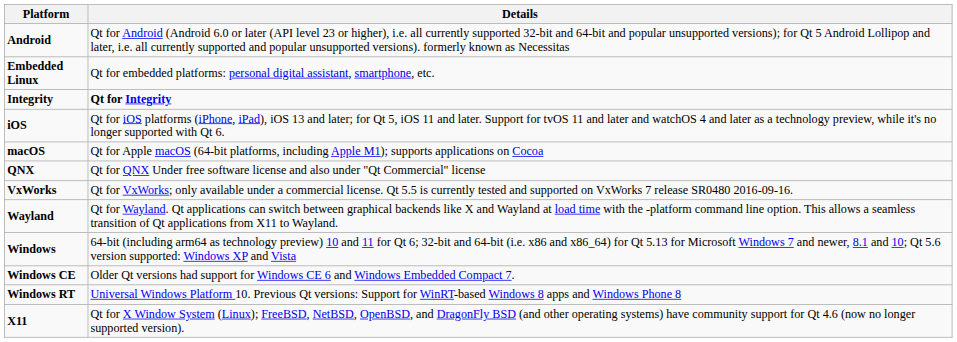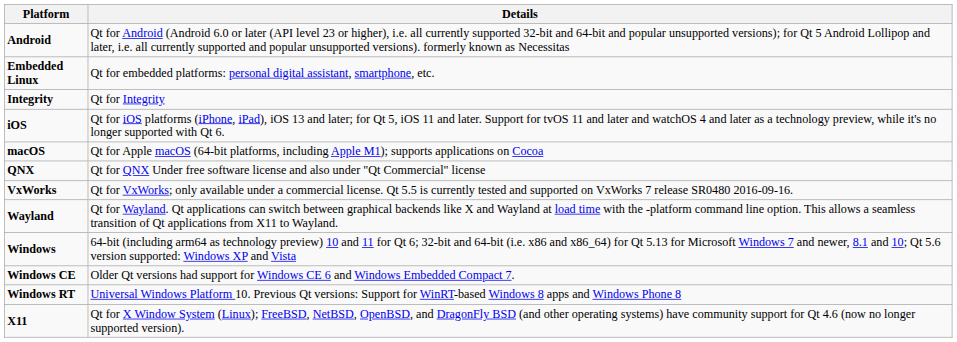(131, 99) bold -> (128, 99) normal
